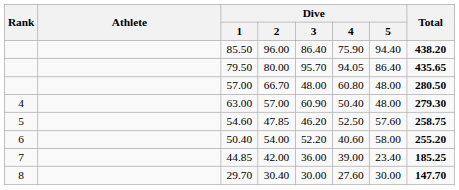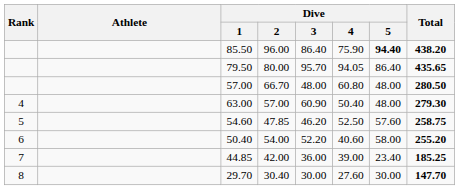(388, 49) normal -> (388, 49) bold
